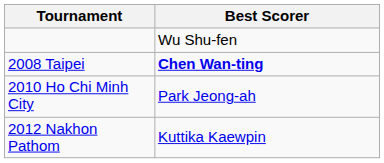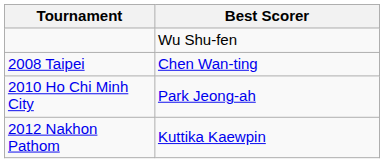(211, 64) bold -> (208, 64) normal
